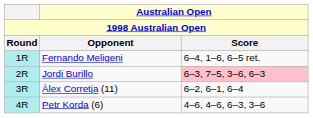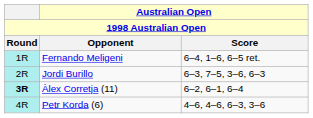(224, 74) pink background -> (224, 74) no background
(22, 89) normal -> (22, 89) bold
